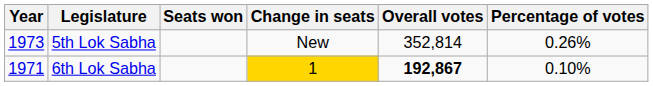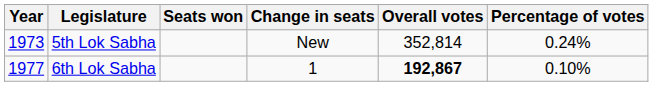(568, 42) 0.26% -> (568, 42) 0.24%
(26, 68) 1971 -> (26, 68) 1977
(313, 68) gold background -> (313, 68) no background
